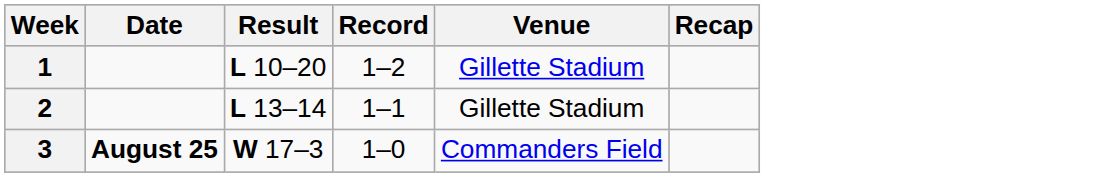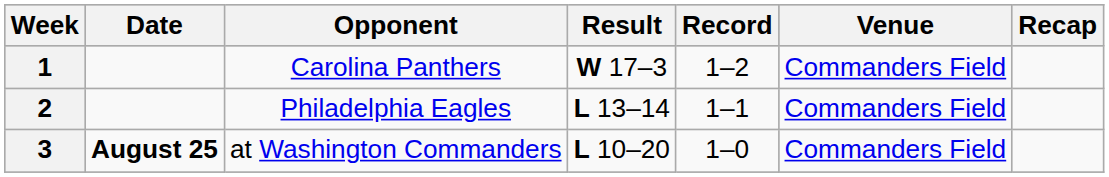+ column: (396, 25)
(278, 66) L 10–20 -> (622, 66) W 17–3
(552, 66) Gillette Stadium -> (895, 66) Commanders Field
(552, 108) Gillette Stadium -> (895, 108) Commanders Field
(278, 150) W 17–3 -> (622, 150) L 10–20
